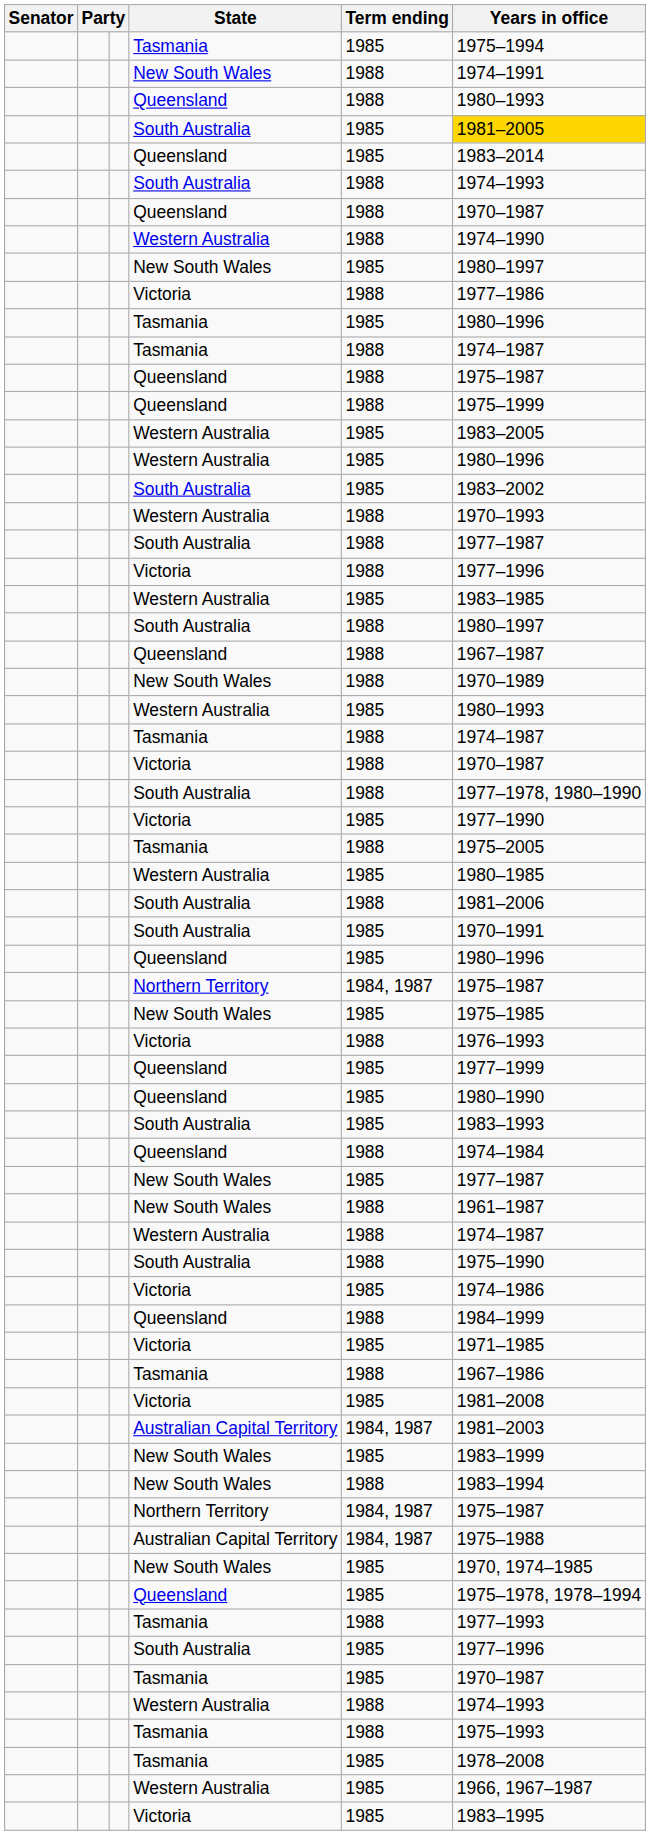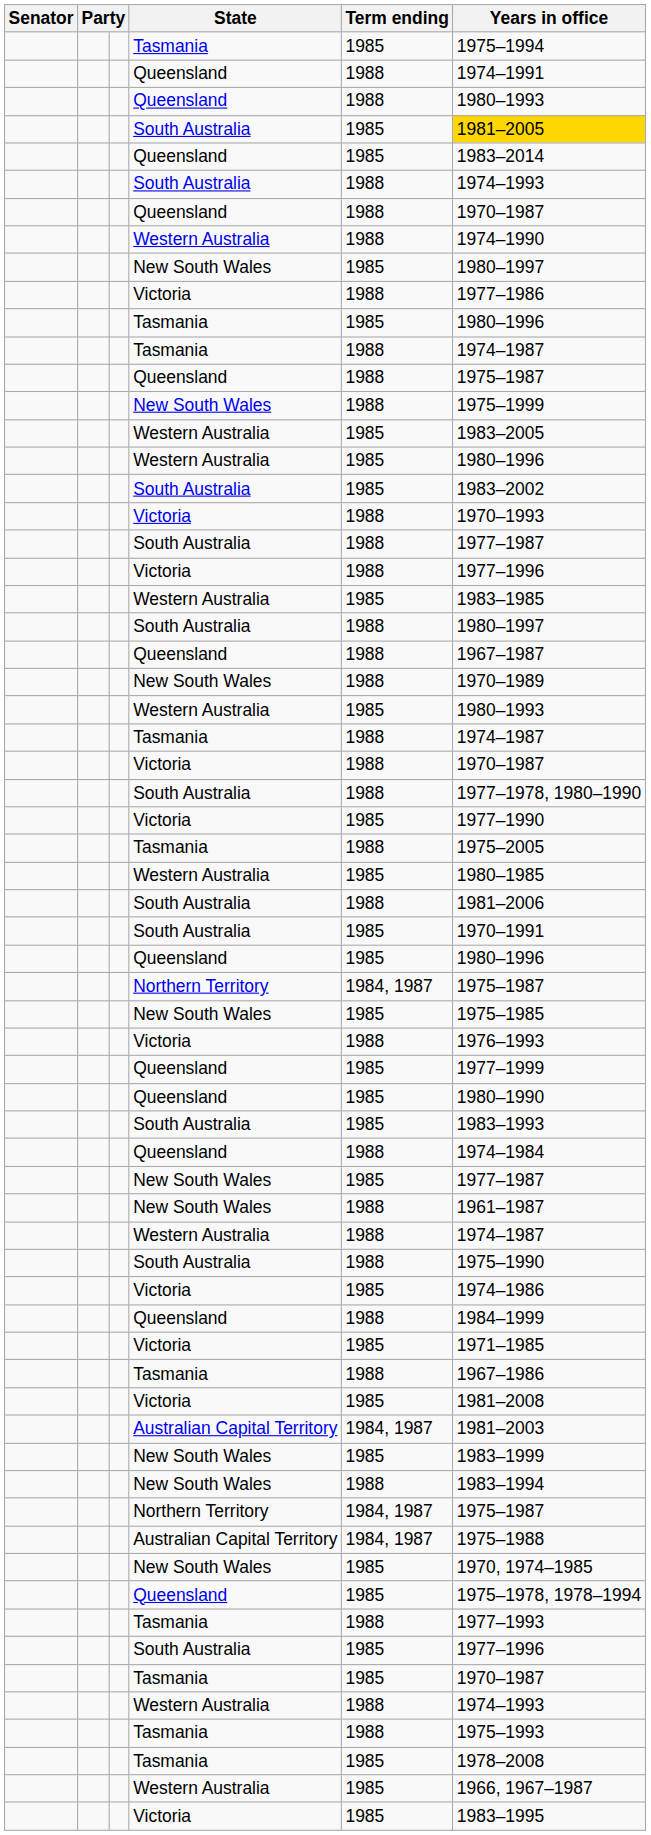(202, 73) New South Wales -> (180, 73) Queensland
(180, 405) Queensland -> (202, 405) New South Wales
(201, 516) Western Australia -> (162, 516) Victoria
